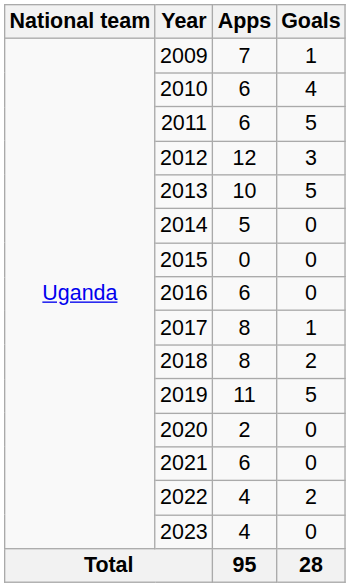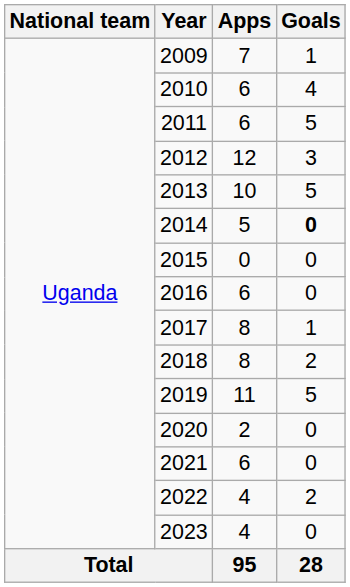(311, 225) normal -> (311, 225) bold
